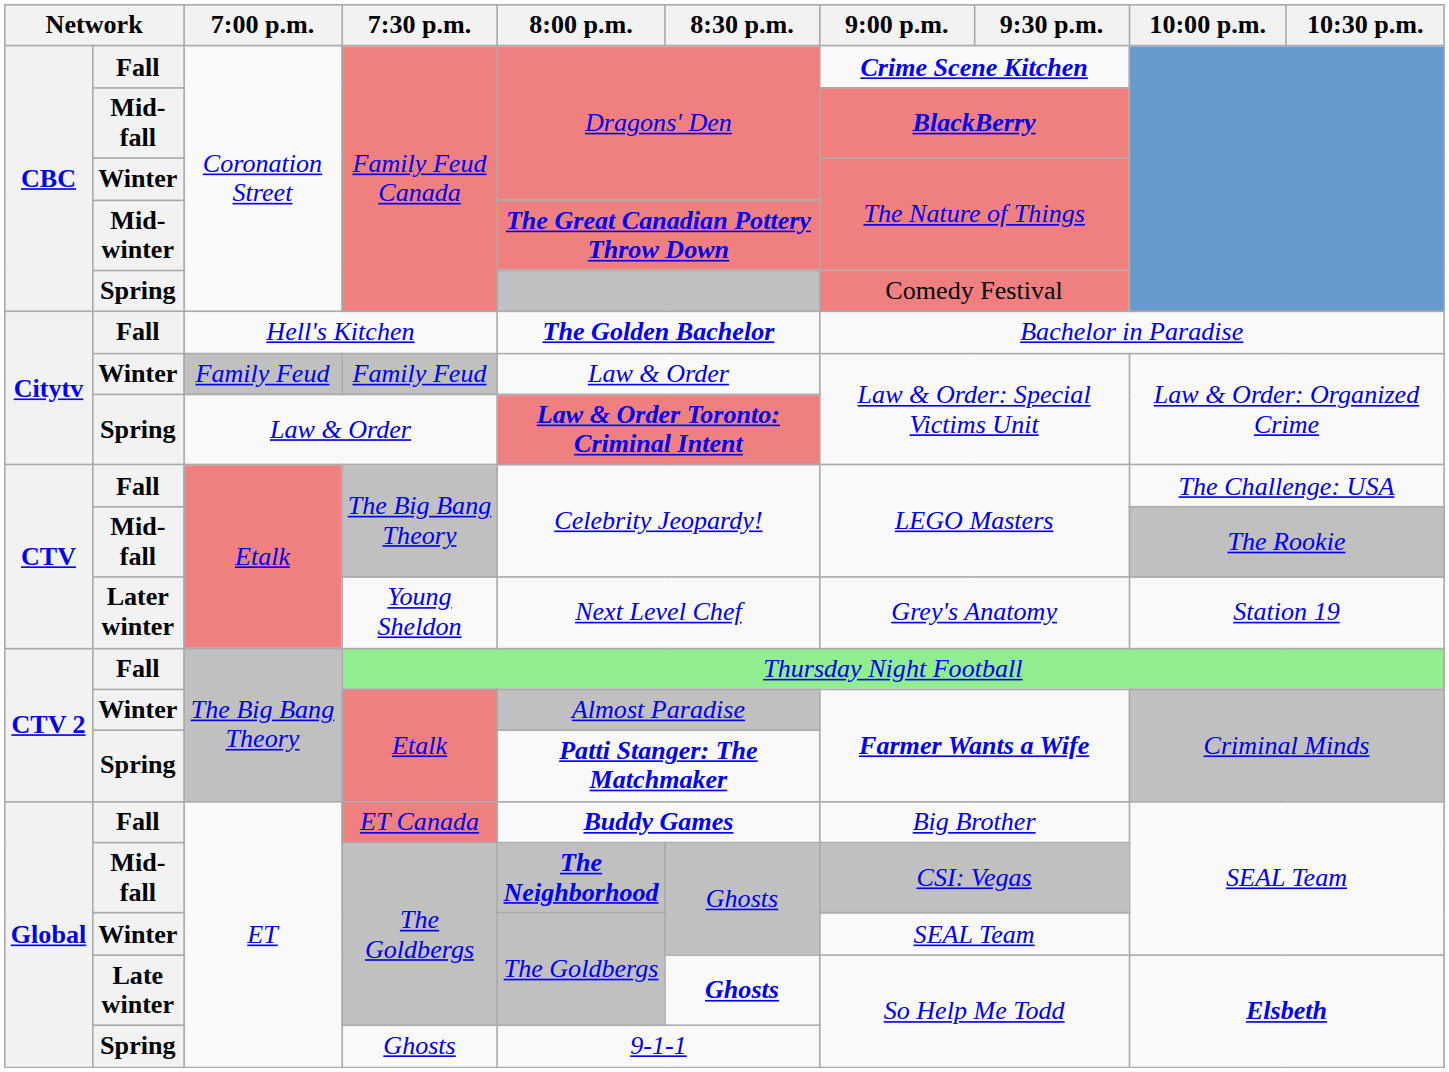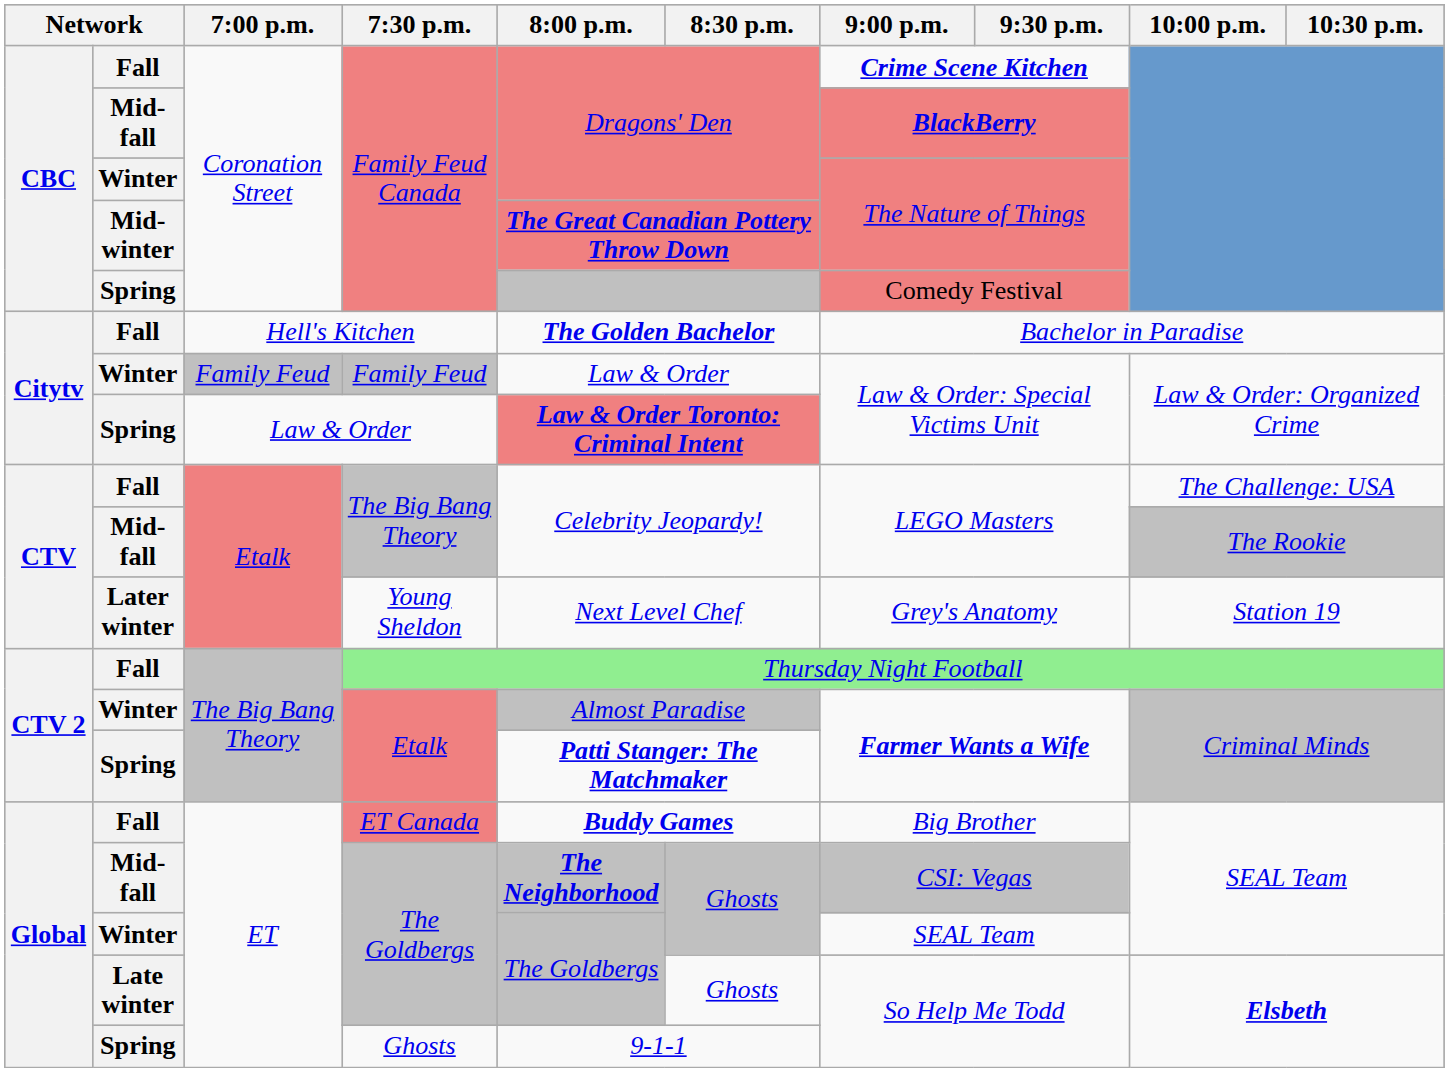(742, 989) bold -> (742, 989) normal
